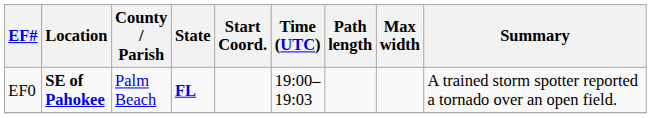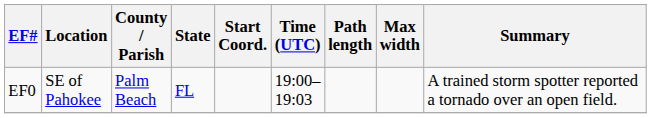(75, 90) bold -> (73, 90) normal
(185, 90) bold -> (184, 90) normal
